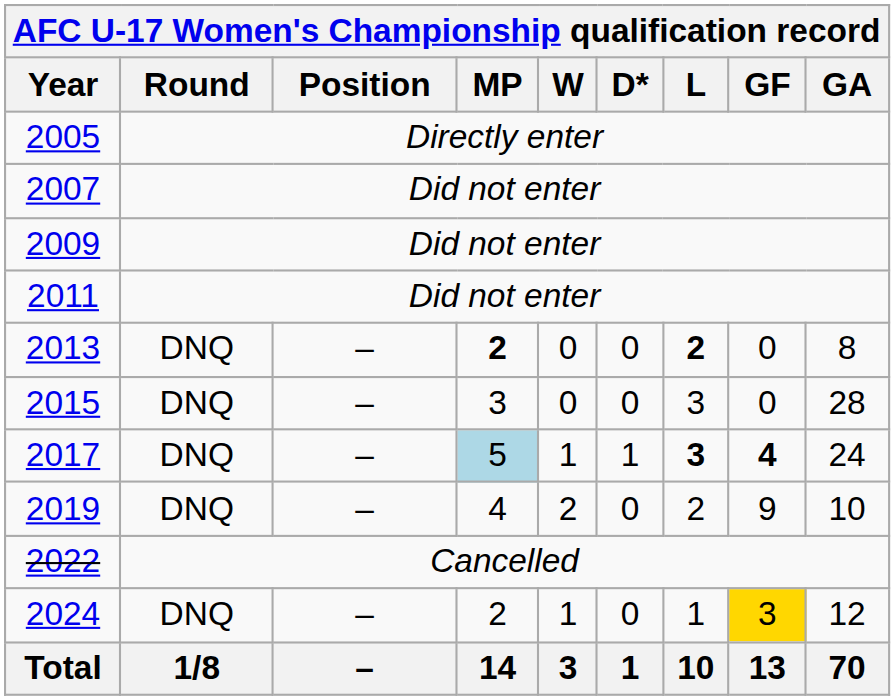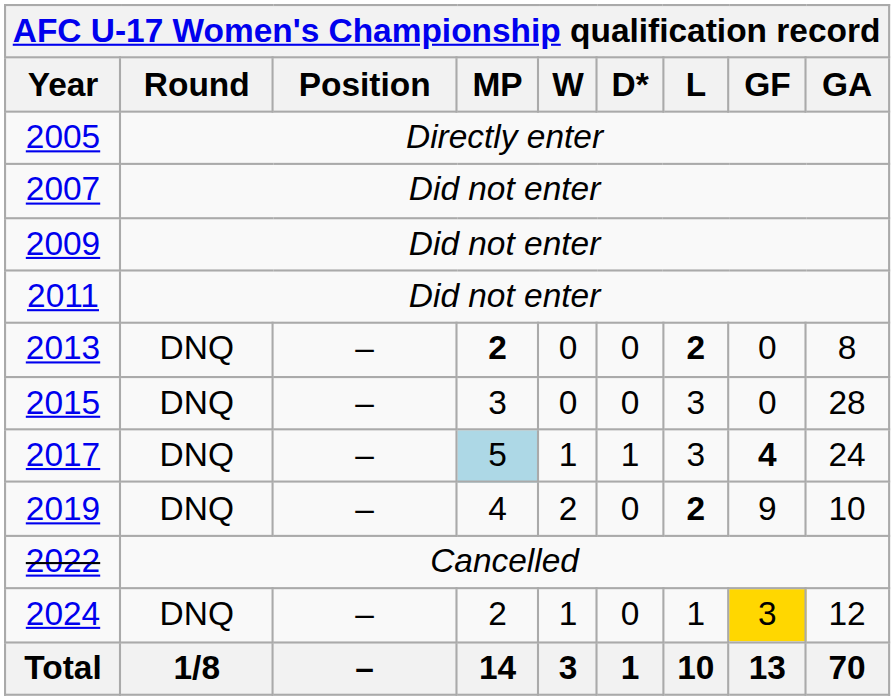(696, 455) bold -> (696, 455) normal
(696, 508) normal -> (696, 508) bold
